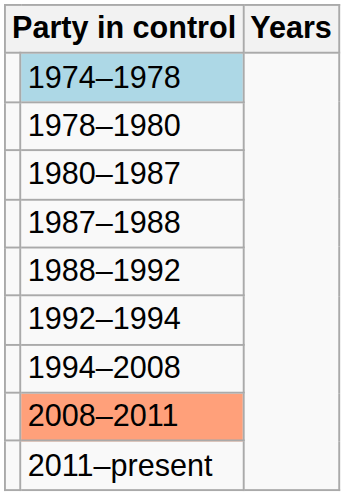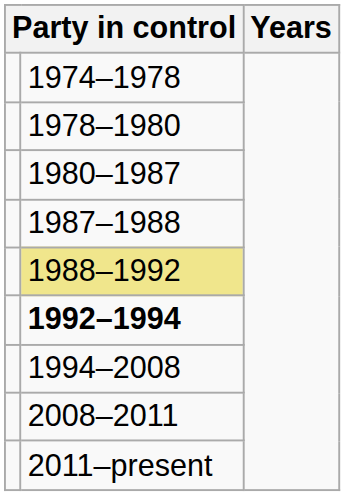(104, 77) lightblue background -> (104, 77) no background
(104, 271) no background -> (104, 271) khaki background
(104, 319) normal -> (104, 319) bold
(103, 416) lightsalmon background -> (103, 416) no background
